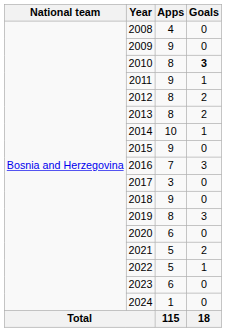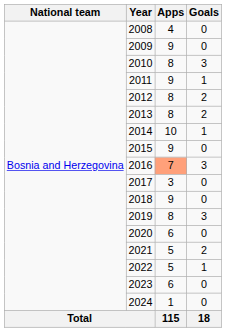(204, 64) bold -> (204, 64) normal
(171, 166) no background -> (171, 166) lightsalmon background
